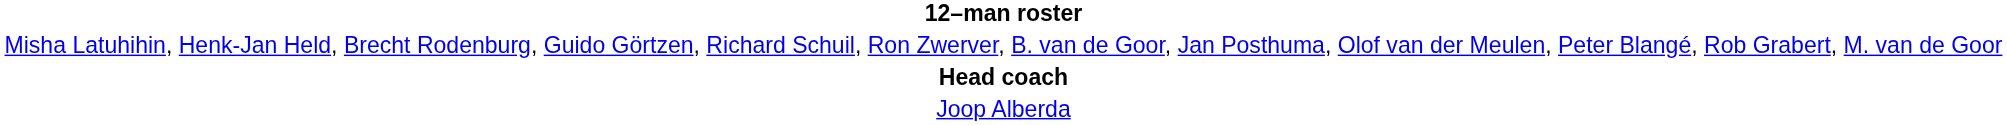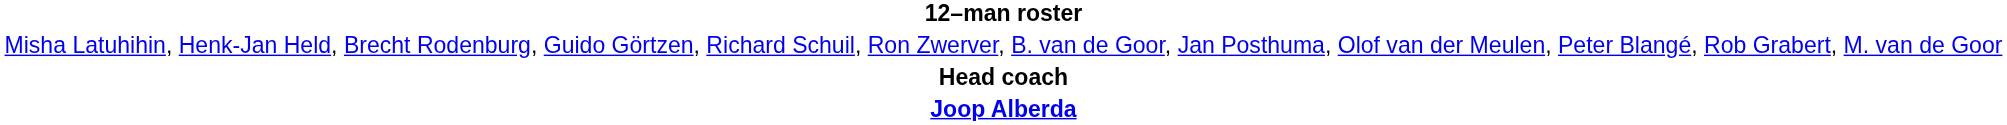(1003, 109) normal -> (1003, 109) bold
